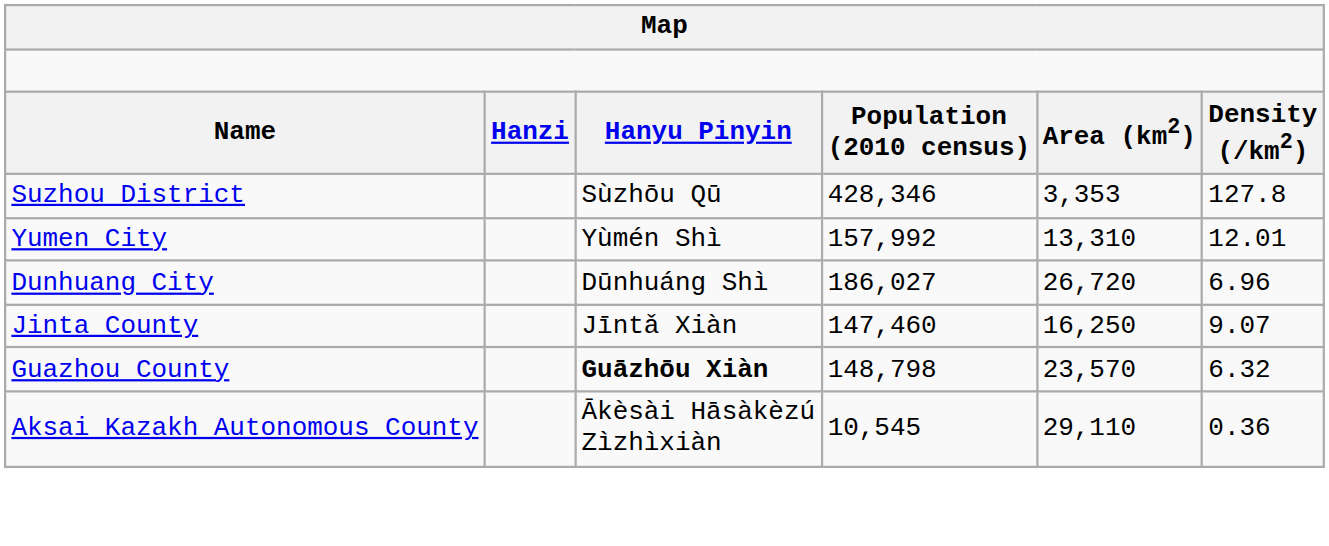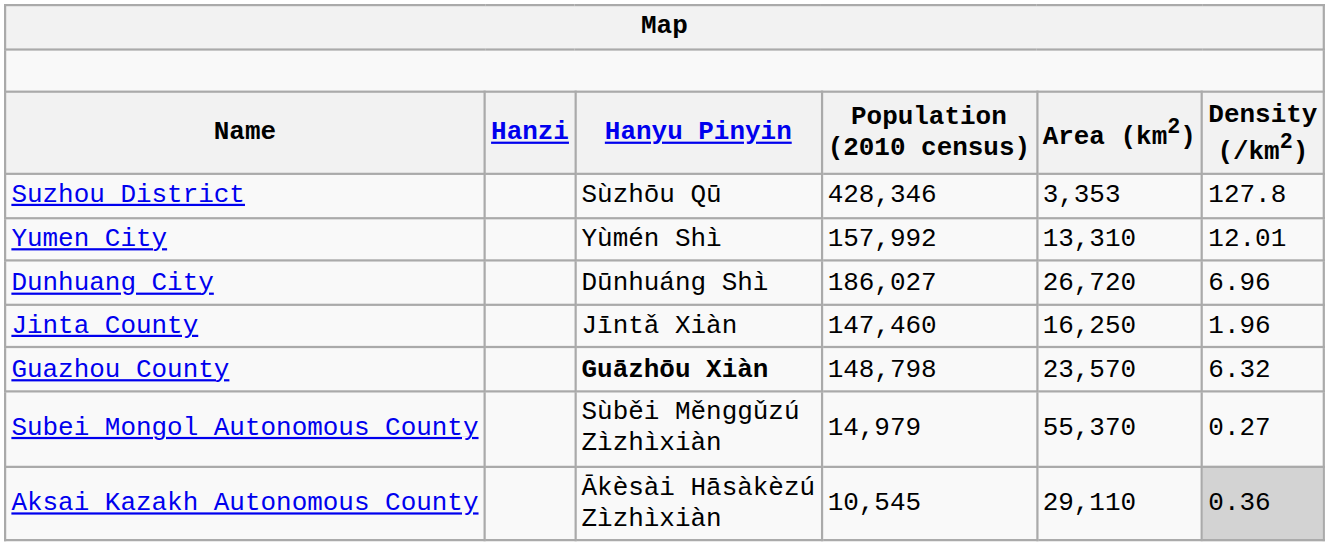(1239, 326) 9.07 -> (1239, 326) 1.96
+ row: (245, 429)
(1239, 429) no background -> (1239, 503) lightgrey background
